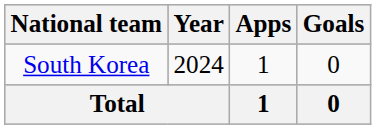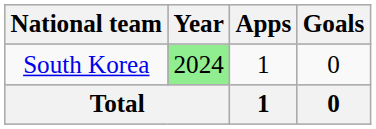(199, 64) no background -> (199, 64) lightgreen background
